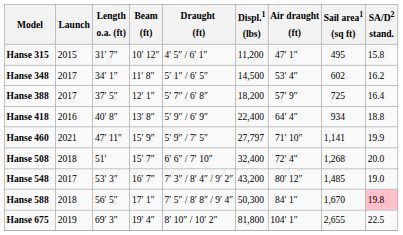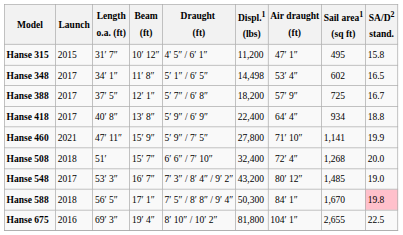(251, 75) 14,500 -> (251, 75) 14,498
(376, 75) 16.2 -> (376, 75) 16.5
(376, 96) 16.4 -> (376, 96) 16.7
(67, 116) 2016 -> (67, 116) 2017
(251, 137) 27,797 -> (251, 137) 27,800
(67, 220) 2019 -> (67, 220) 2016
